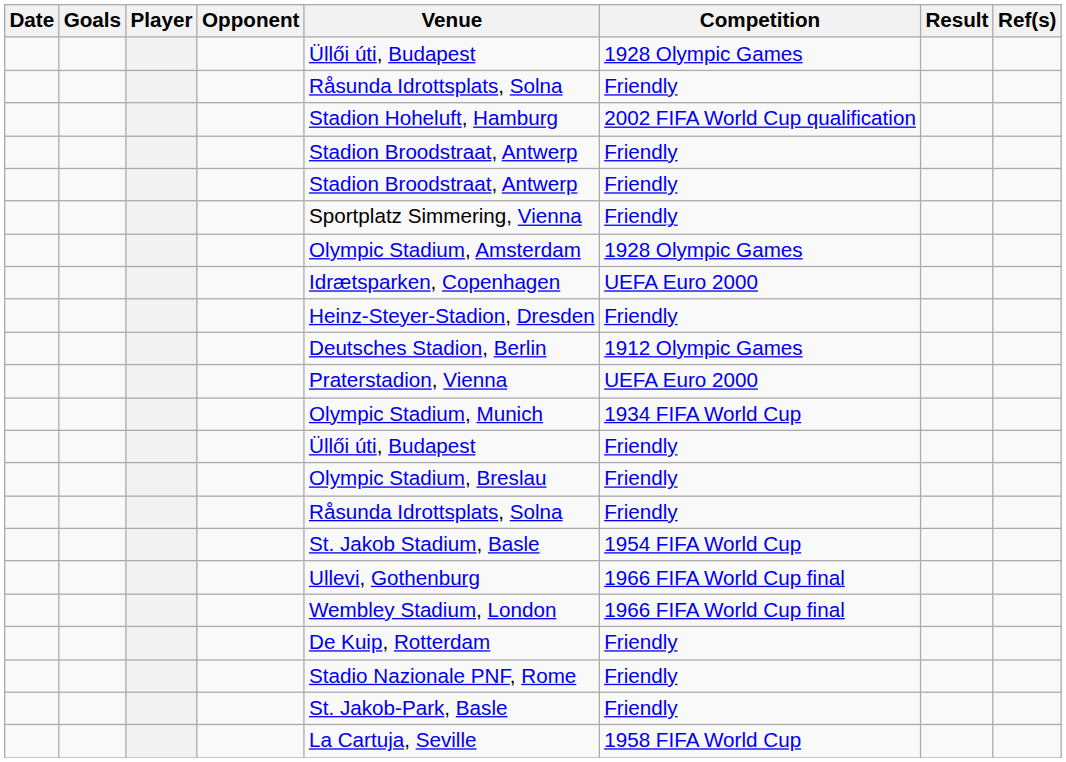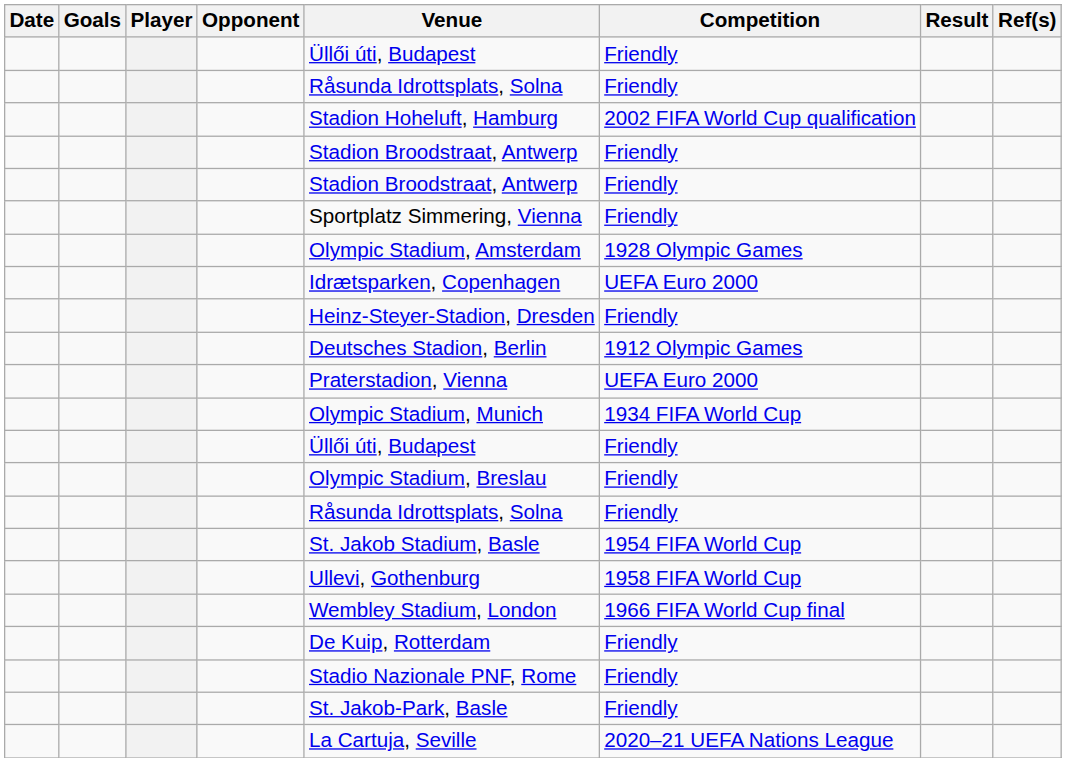(703, 53) 1928 Olympic Games -> (641, 53) Friendly
(724, 577) 1966 FIFA World Cup final -> (703, 577) 1958 FIFA World Cup
(703, 741) 1958 FIFA World Cup -> (749, 741) 2020–21 UEFA Nations League
